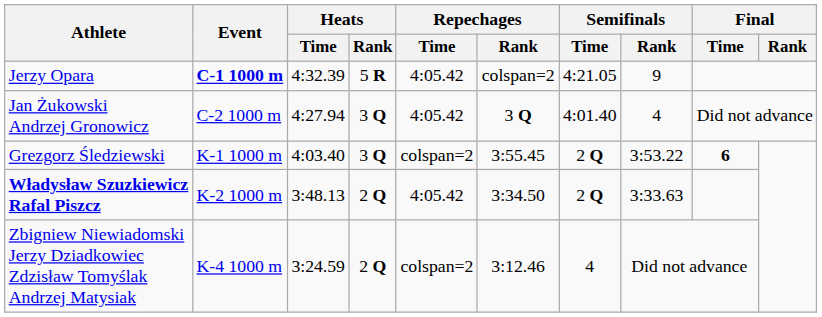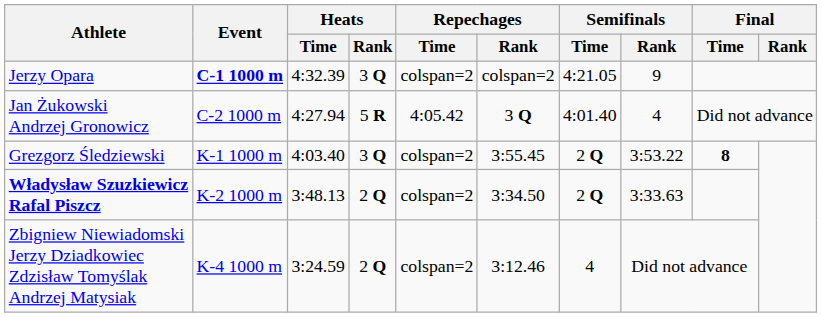(373, 76) 5 R -> (373, 76) 3 Q
(437, 76) 4:05.42 -> (437, 76) colspan=2
(373, 116) 3 Q -> (373, 116) 5 R
(725, 155) 6 -> (725, 155) 8
(437, 195) 4:05.42 -> (437, 195) colspan=2
